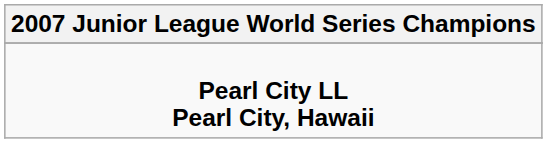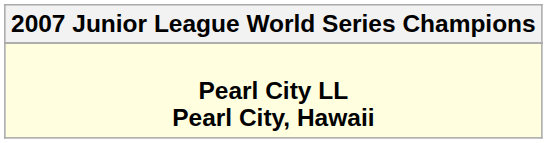(273, 104) no background -> (273, 104) lightyellow background
